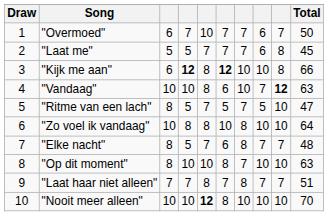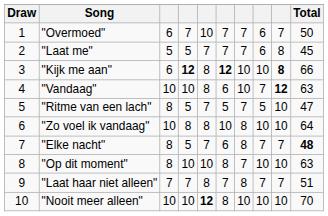(281, 70) normal -> (281, 70) bold
(307, 145) normal -> (307, 145) bold
